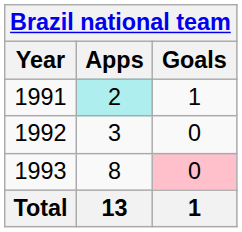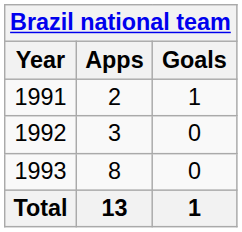(114, 97) paleturquoise background -> (114, 97) no background
(194, 171) pink background -> (194, 171) no background
